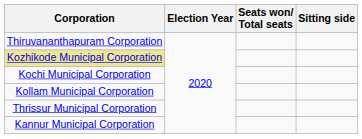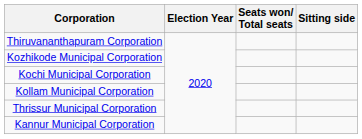(85, 58) khaki background -> (85, 58) no background
